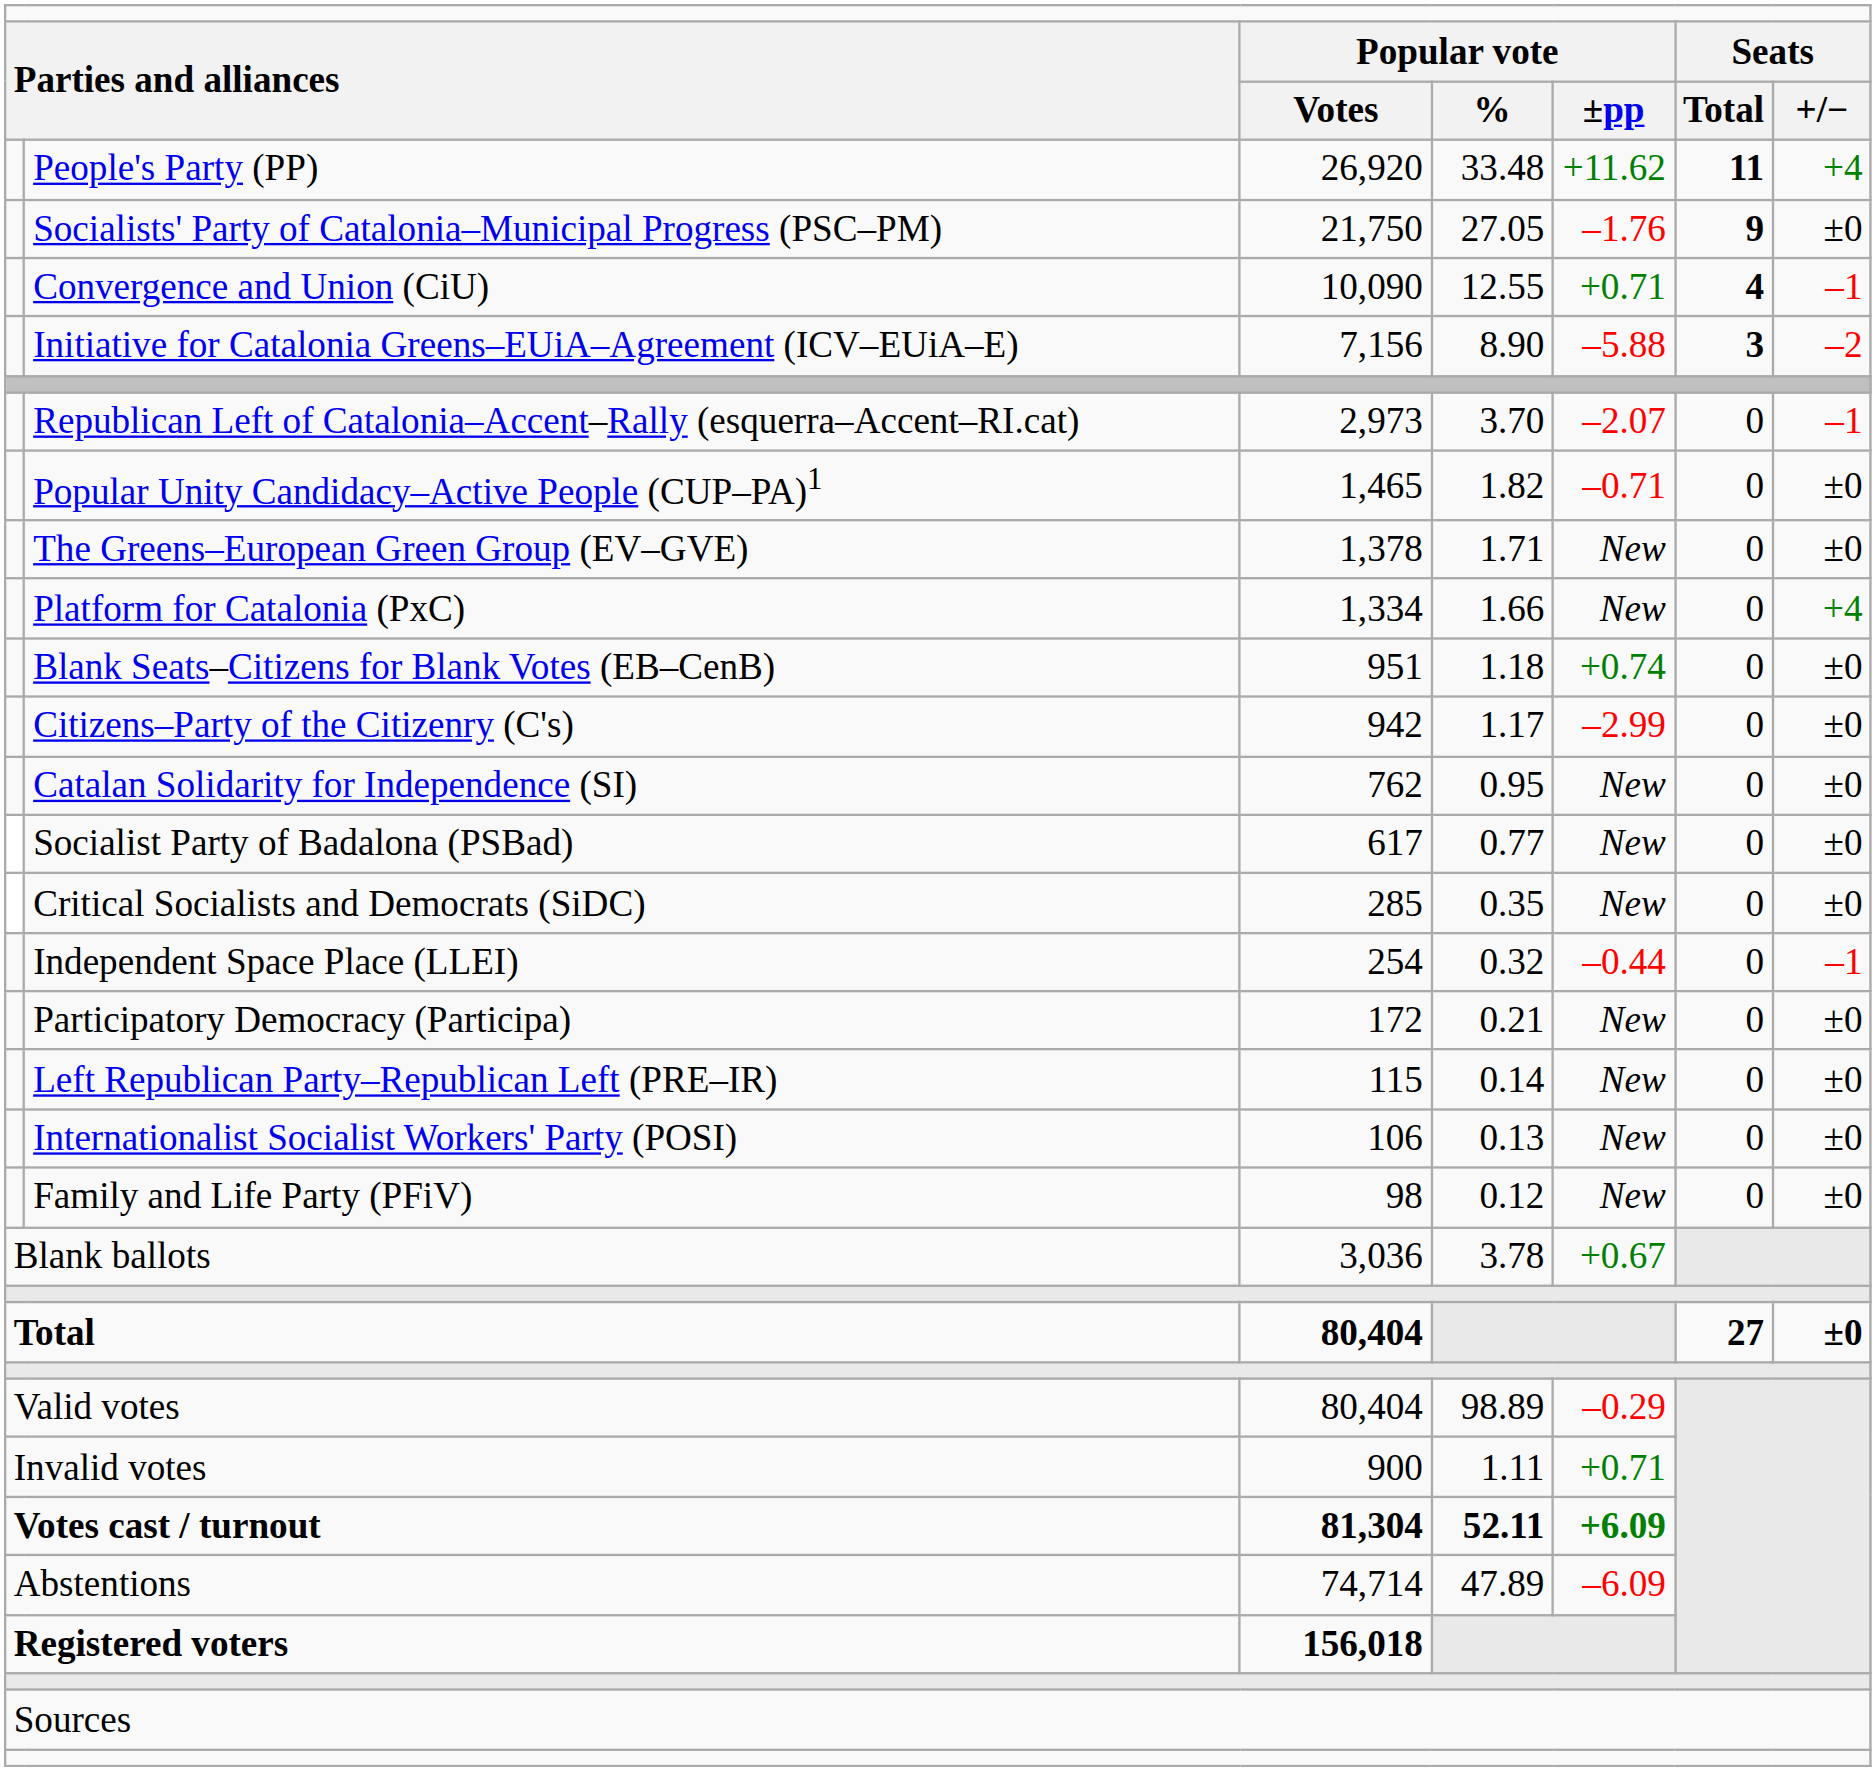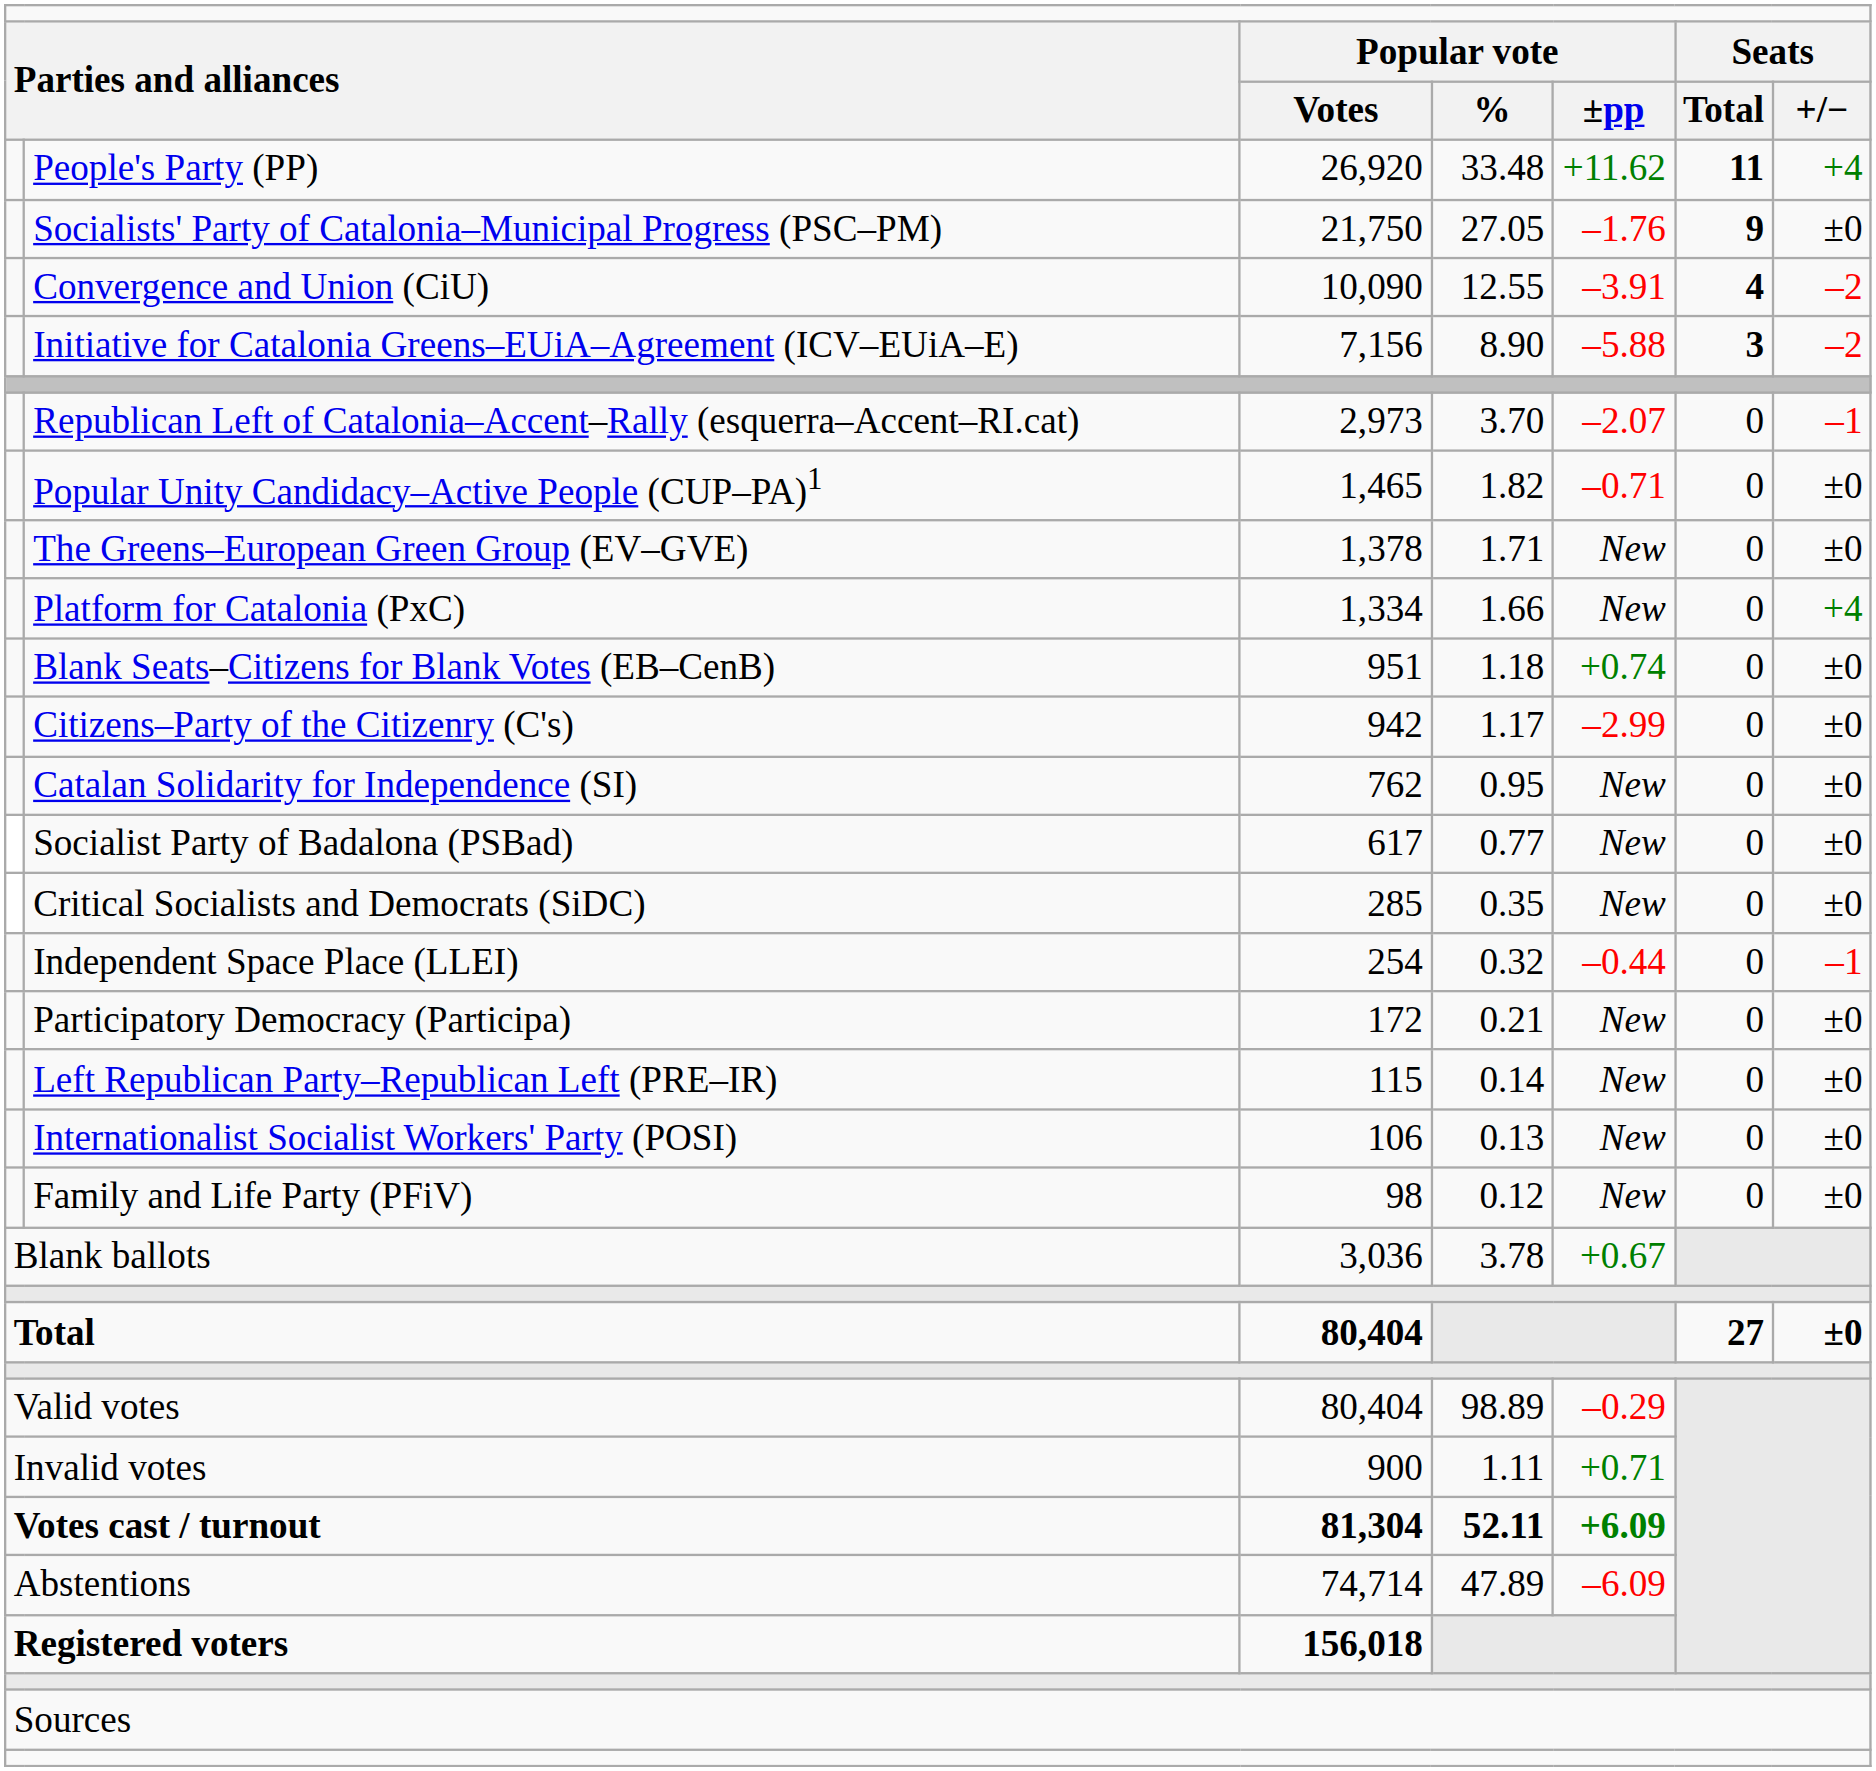(1623, 286) +0.71 -> (1624, 286) –3.91
(1844, 286) –1 -> (1844, 286) –2
